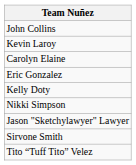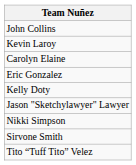(36, 105) Nikki Simpson -> (68, 105) Jason "Sketchylawyer" Lawyer
(68, 121) Jason "Sketchylawyer" Lawyer -> (36, 121) Nikki Simpson
